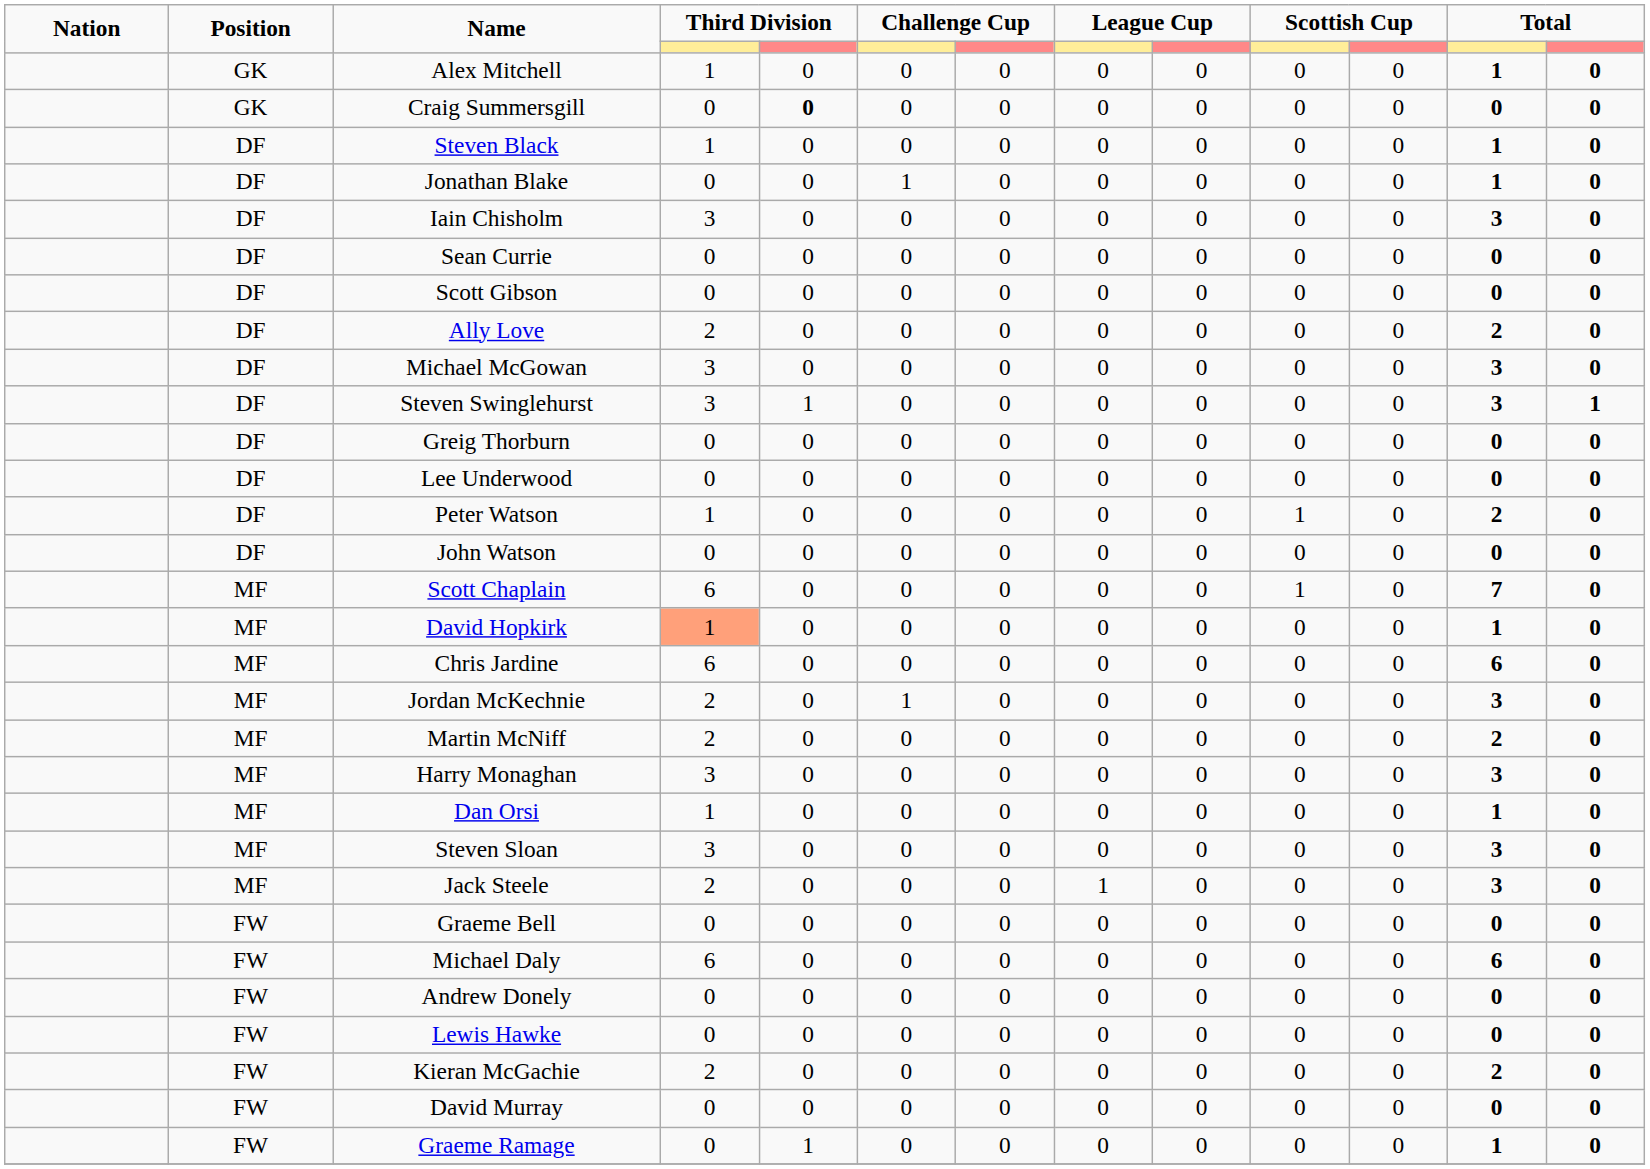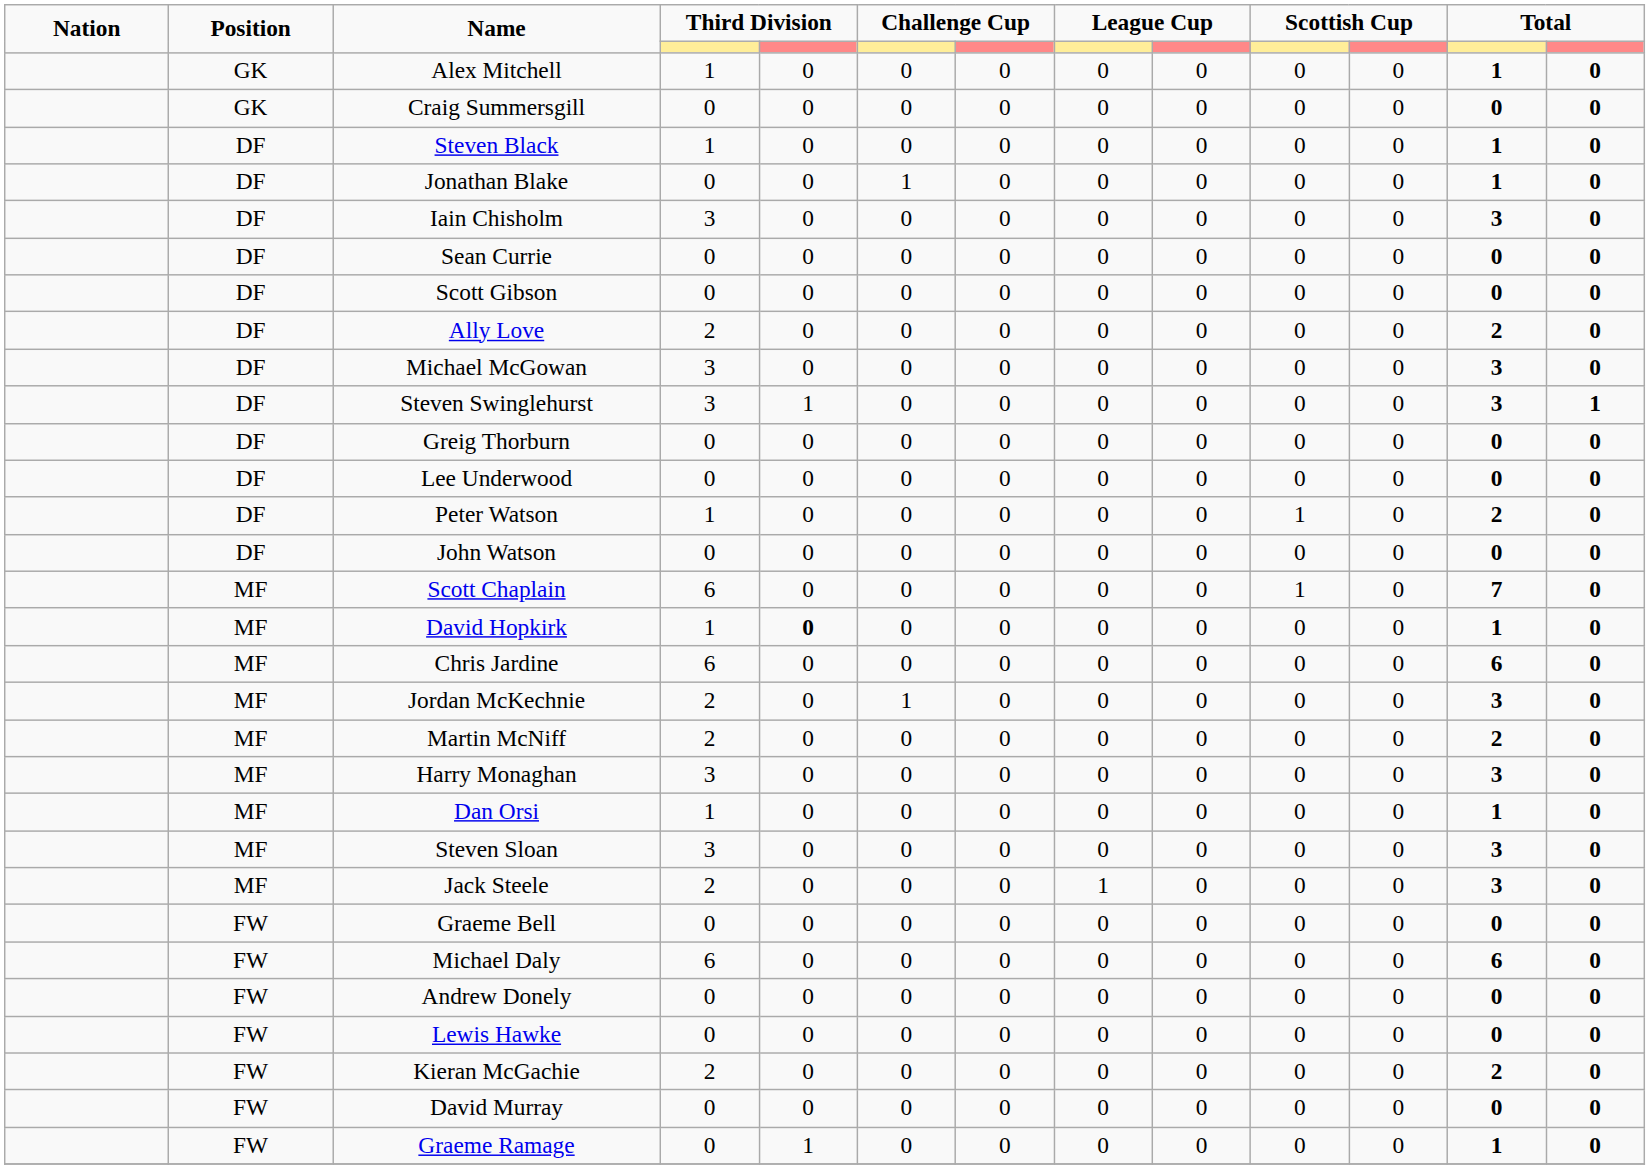(808, 107) bold -> (808, 107) normal
(710, 626) lightsalmon background -> (710, 626) no background
(808, 626) normal -> (808, 626) bold
